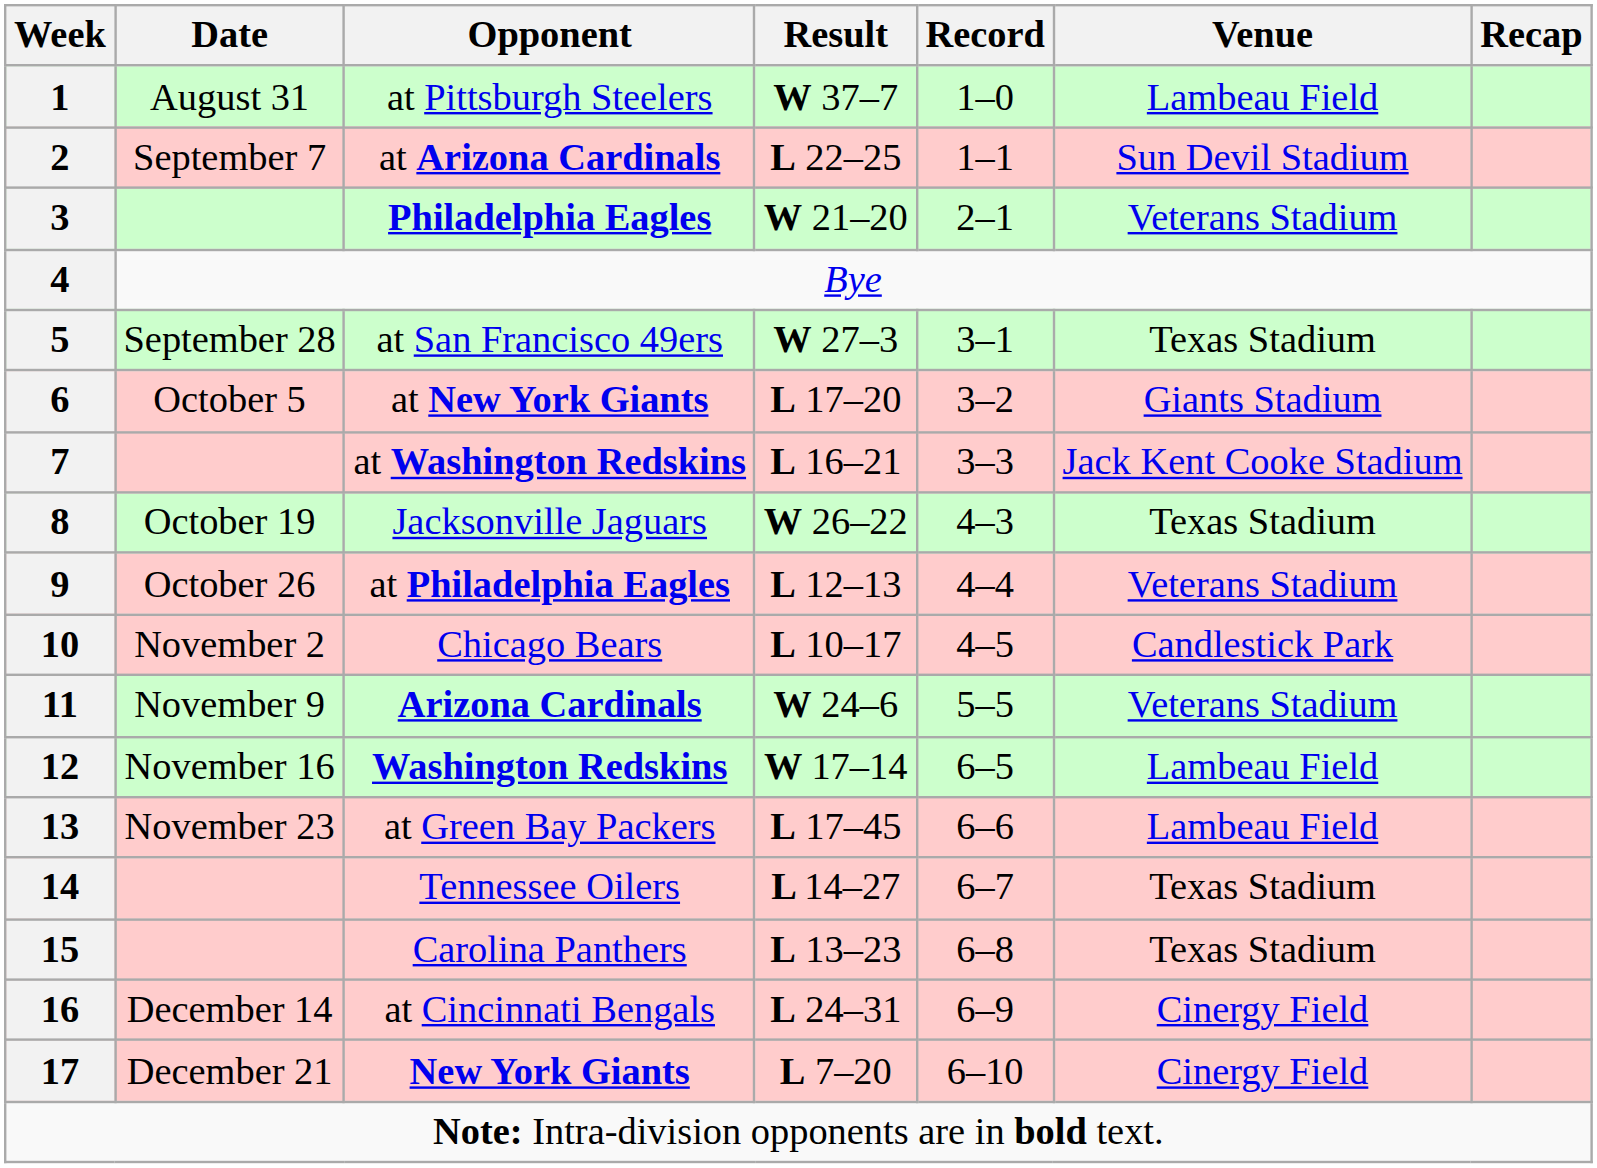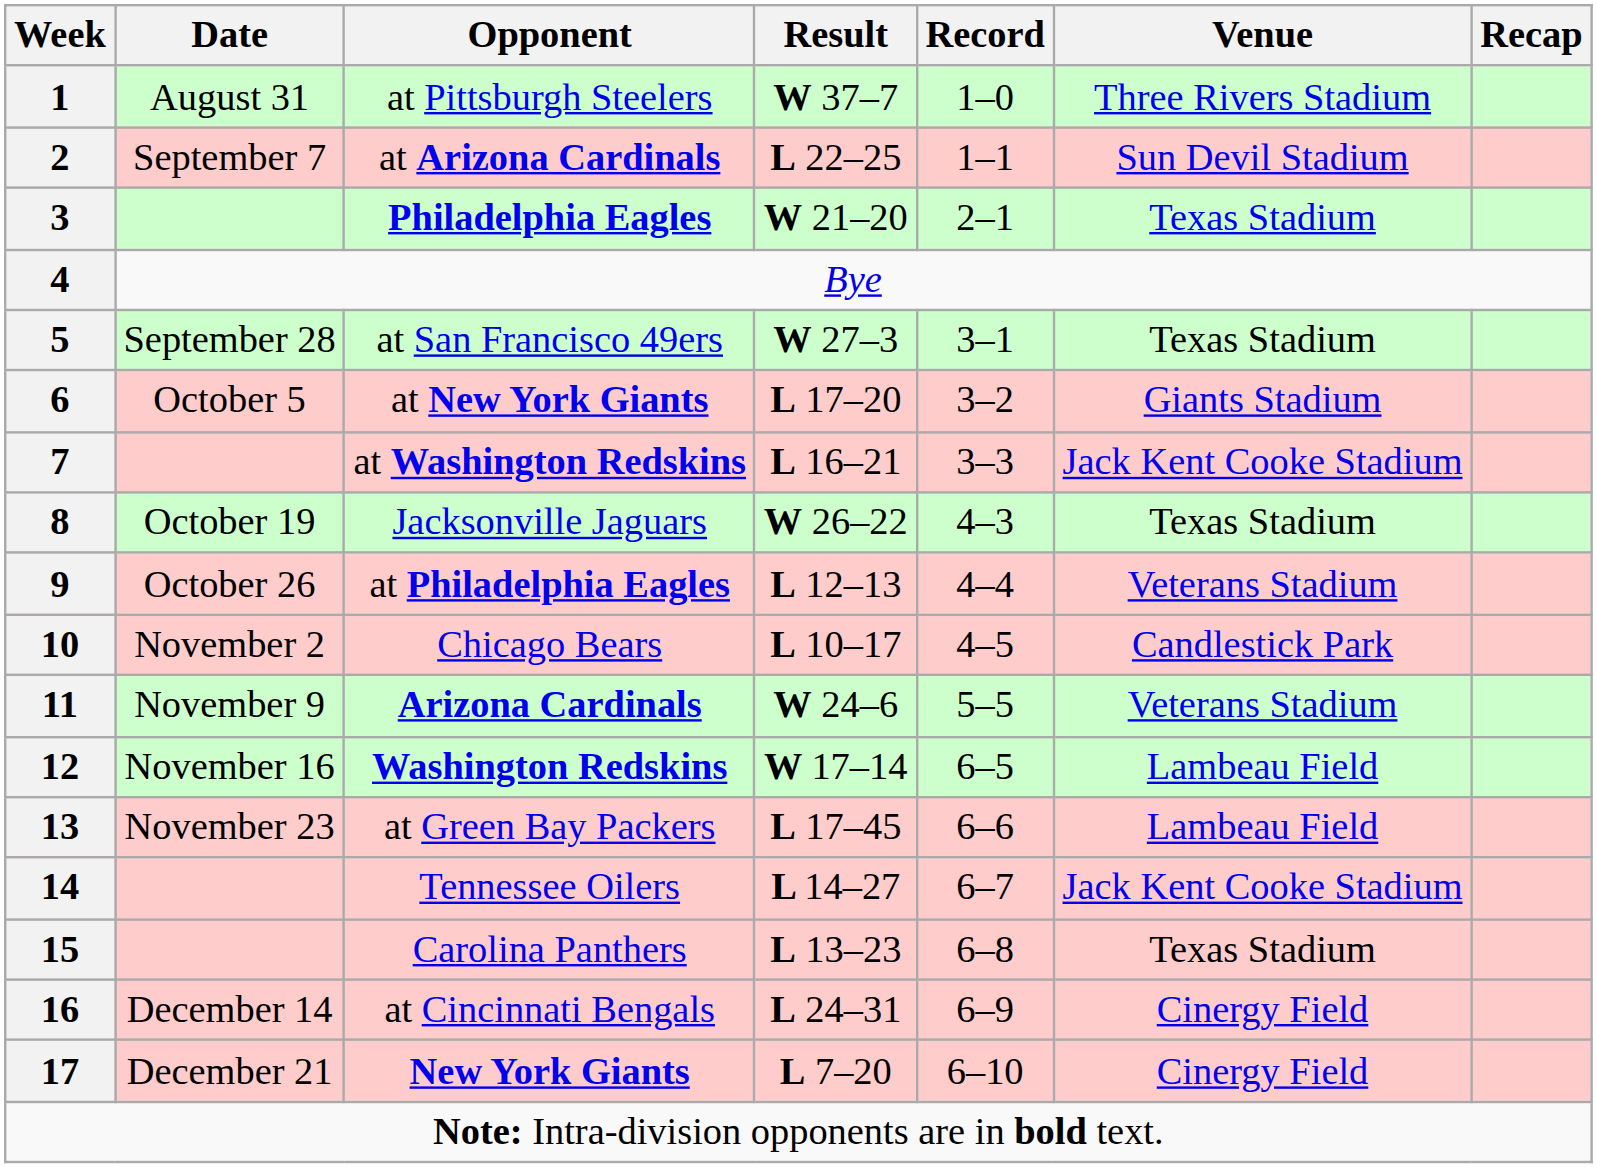(1263, 95) Lambeau Field -> (1263, 95) Three Rivers Stadium
(1263, 217) Veterans Stadium -> (1263, 217) Texas Stadium
(1263, 887) Texas Stadium -> (1263, 887) Jack Kent Cooke Stadium
